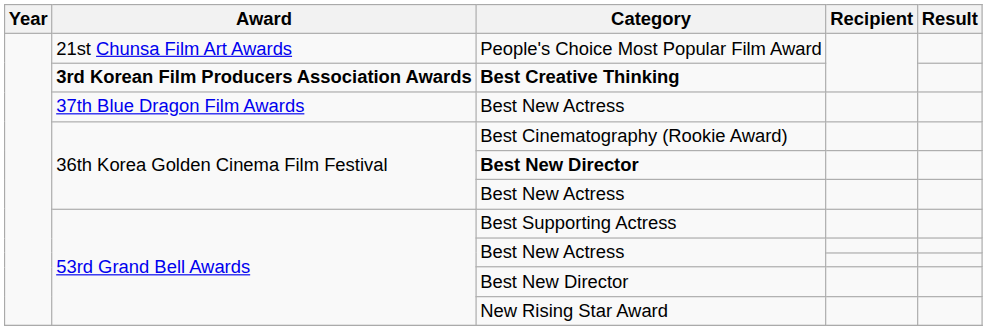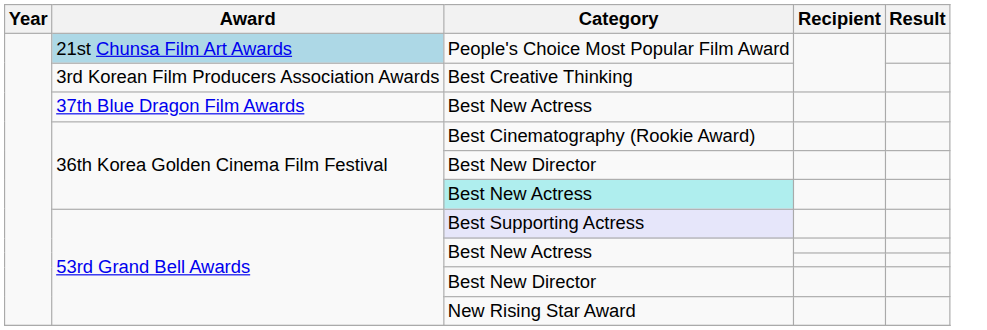(174, 48) no background -> (174, 48) lightblue background
(264, 77) bold -> (248, 77) normal
(580, 77) bold -> (540, 77) normal
(559, 164) bold -> (522, 164) normal
(552, 194) no background -> (520, 194) paleturquoise background
(578, 223) no background -> (546, 223) lavender background
